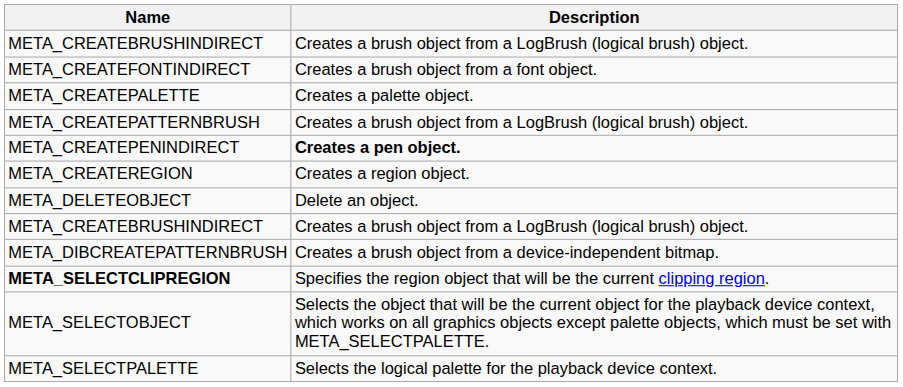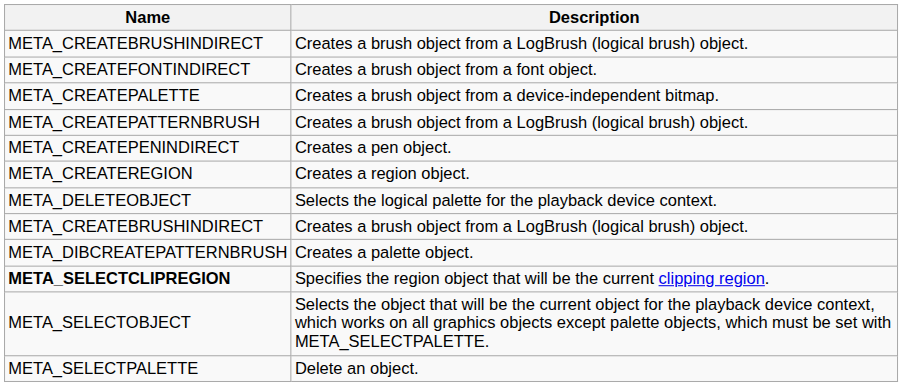(384, 95) Creates a palette object. -> (507, 95) Creates a brush object from a device-independent bitmap.
(378, 148) bold -> (373, 148) normal
(357, 200) Delete an object. -> (506, 200) Selects the logical palette for the playback device context.
(507, 252) Creates a brush object from a device-independent bitmap. -> (384, 252) Creates a palette object.
(506, 368) Selects the logical palette for the playback device context. -> (357, 368) Delete an object.
